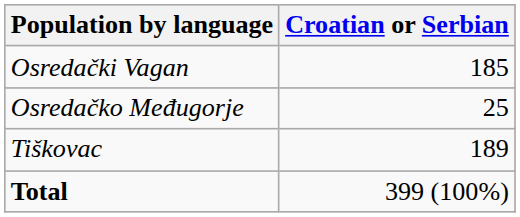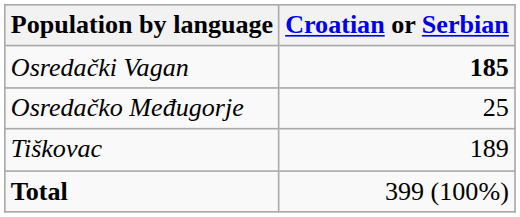(489, 66) normal -> (489, 66) bold
